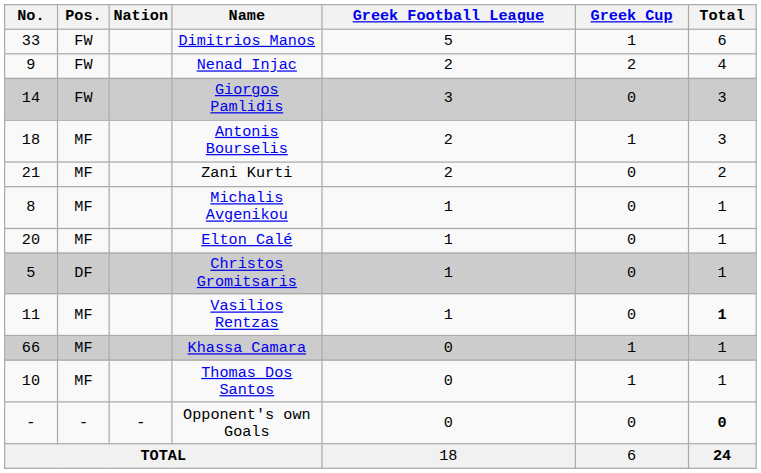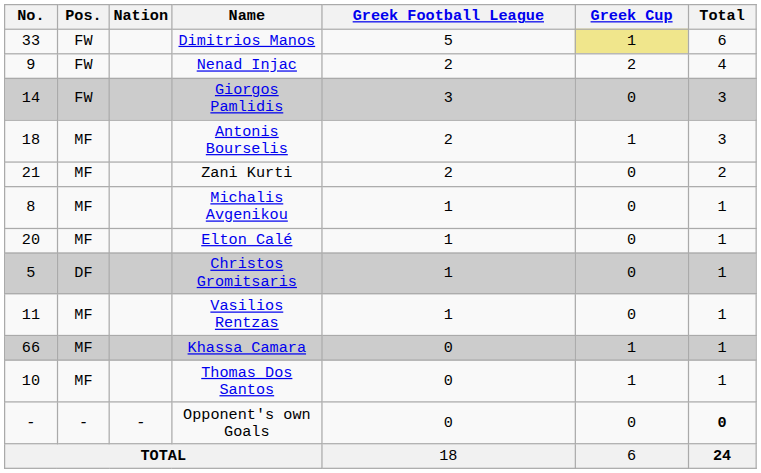(632, 42) no background -> (632, 42) khaki background
(722, 315) bold -> (722, 315) normal
